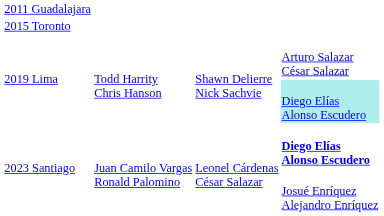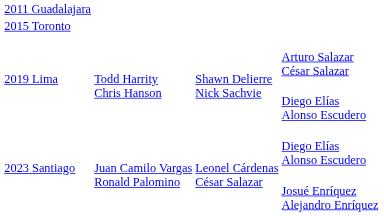(324, 108) paleturquoise background -> (324, 108) no background
(326, 153) bold -> (324, 153) normal
